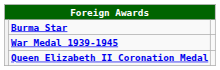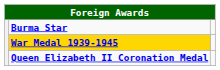(65, 42) no background -> (65, 42) gold background
